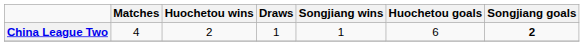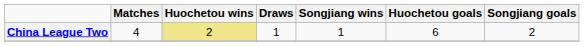(209, 31) no background -> (209, 31) khaki background
(532, 31) bold -> (532, 31) normal
